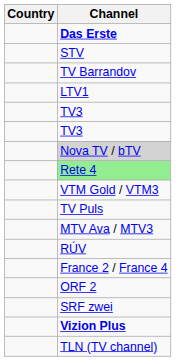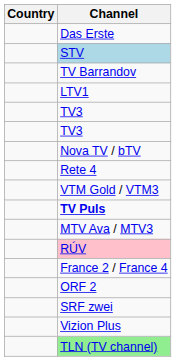(89, 33) bold -> (87, 33) normal
(72, 53) no background -> (72, 53) lightblue background
(100, 151) lightgrey background -> (100, 151) no background
(78, 170) lightgreen background -> (78, 170) no background
(82, 209) normal -> (83, 209) bold
(73, 248) no background -> (73, 248) pink background
(93, 326) bold -> (90, 326) normal
(109, 346) no background -> (109, 346) lightgreen background
